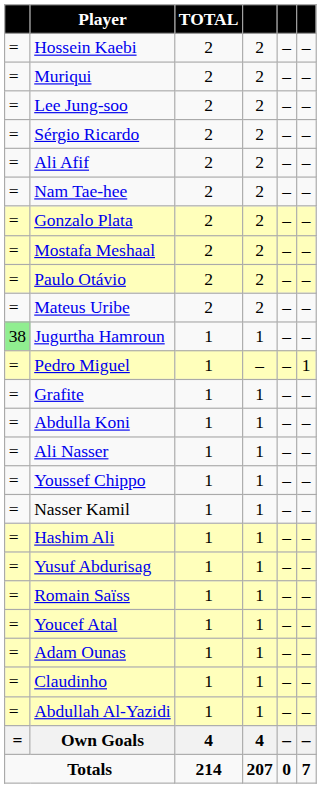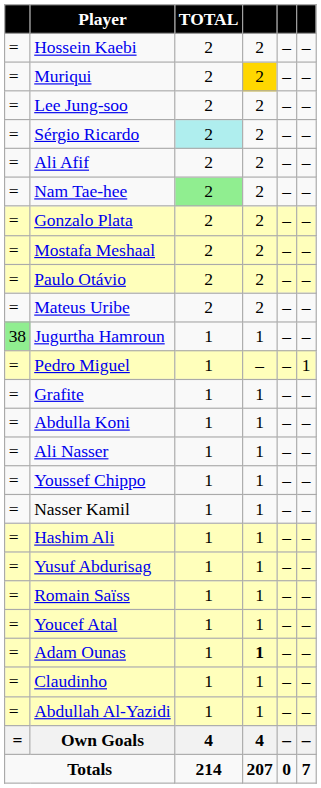(260, 76) no background -> (260, 76) gold background
(209, 134) no background -> (209, 134) paleturquoise background
(209, 192) no background -> (209, 192) lightgreen background
(260, 653) normal -> (260, 653) bold
